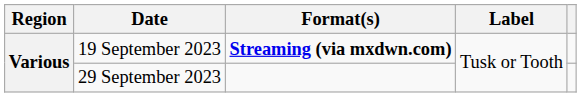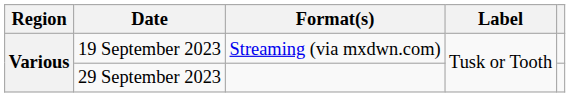(341, 48) bold -> (335, 48) normal
